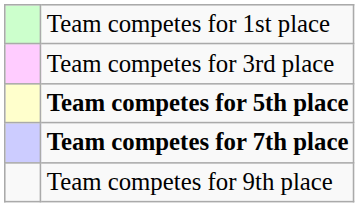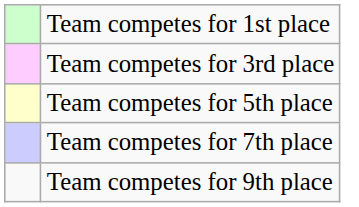(198, 102) bold -> (190, 102) normal
(198, 142) bold -> (190, 142) normal
